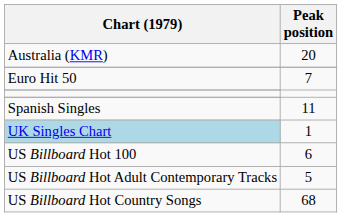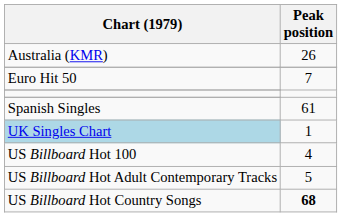(308, 55) 20 -> (308, 55) 26
(308, 108) 11 -> (308, 108) 61
(308, 154) 6 -> (308, 154) 4
(308, 200) normal -> (308, 200) bold
